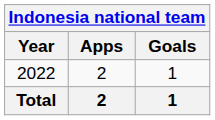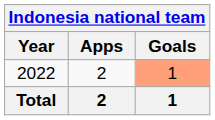(172, 73) no background -> (172, 73) lightsalmon background
